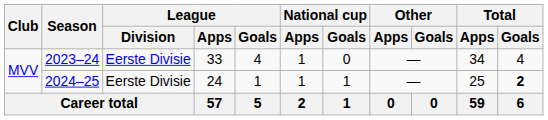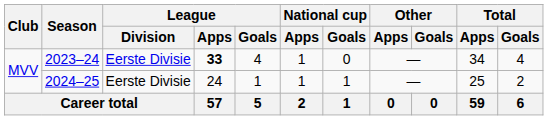(215, 59) normal -> (215, 59) bold
(520, 81) bold -> (520, 81) normal
